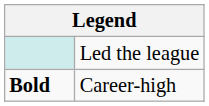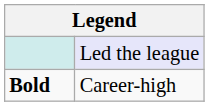(139, 52) no background -> (139, 52) lavender background
